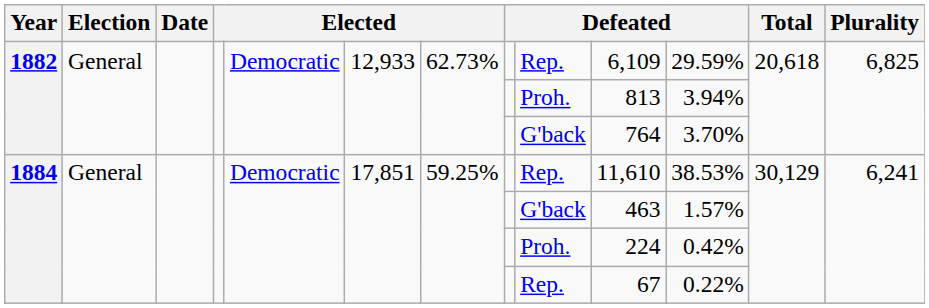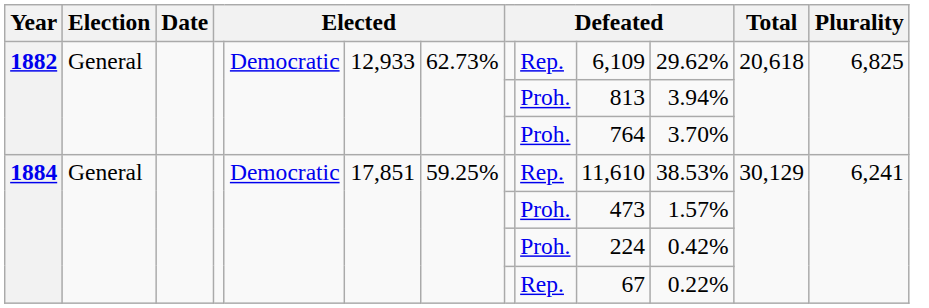(708, 60) 29.59% -> (692, 60) 29.62%
(553, 135) G'back -> (545, 135) Proh.
(553, 209) G'back -> (545, 209) Proh.
(643, 209) 463 -> (627, 209) 473
